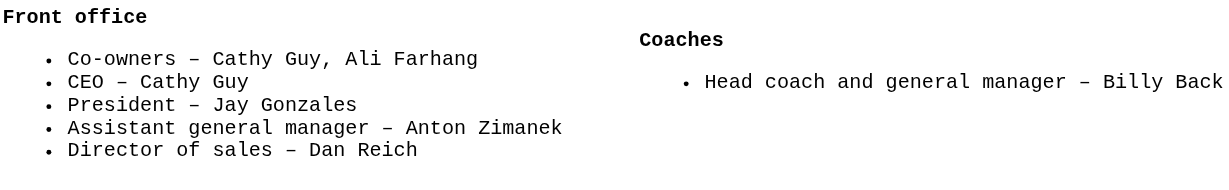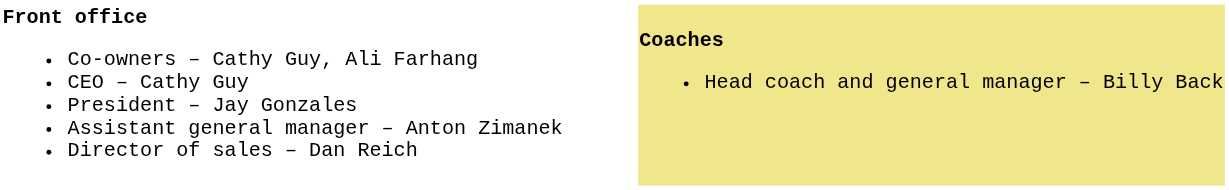(931, 62) no background -> (931, 62) khaki background
